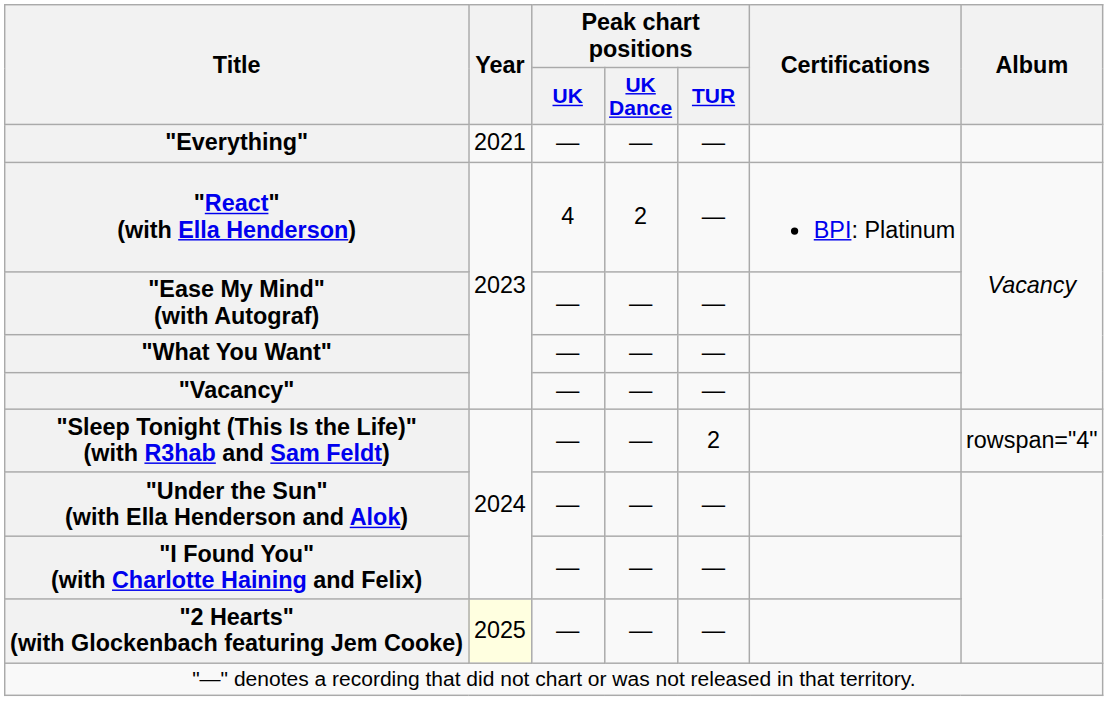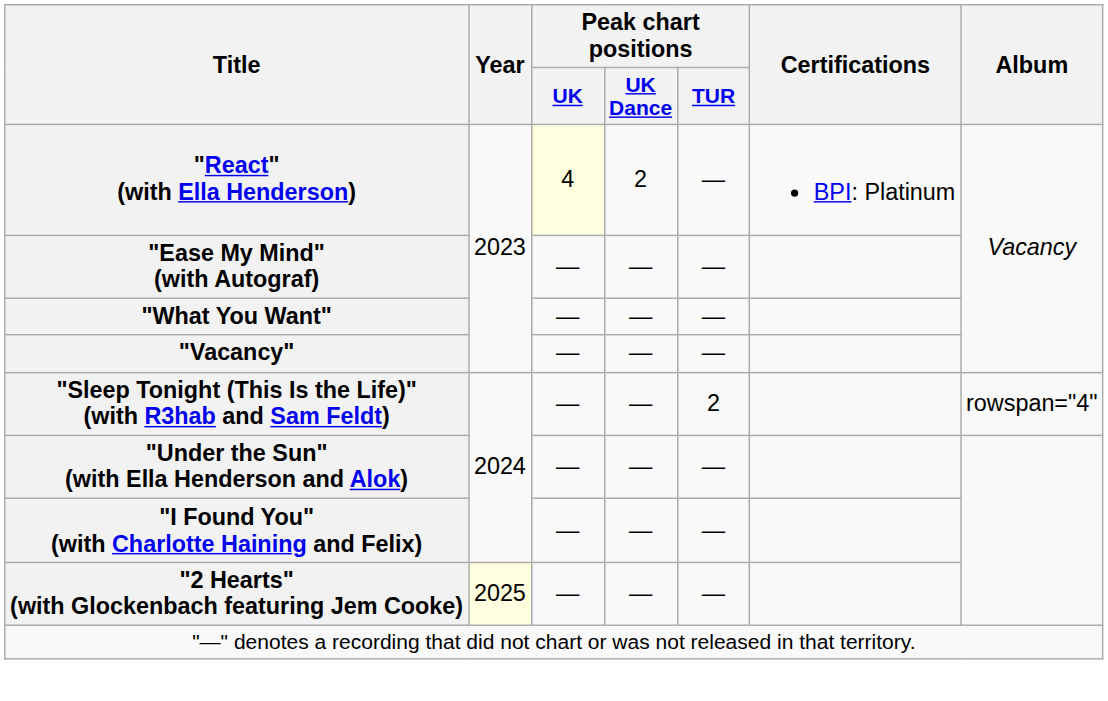- row: (237, 142)
(568, 216) no background -> (568, 179) lightyellow background
